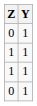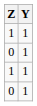(11, 33) 0 -> (11, 33) 1
(11, 52) 1 -> (11, 52) 0
